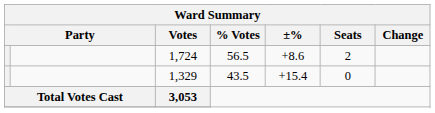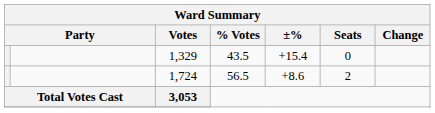rows swapped: (183, 56) <-> (183, 76)
